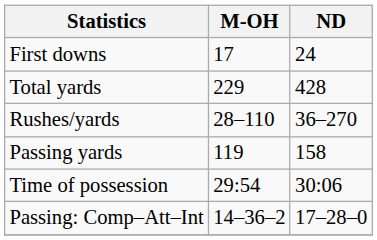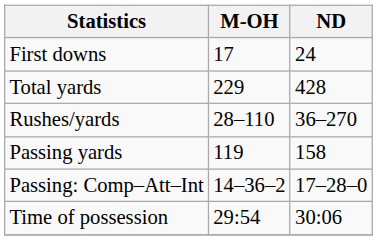rows swapped: (107, 217) <-> (89, 185)
